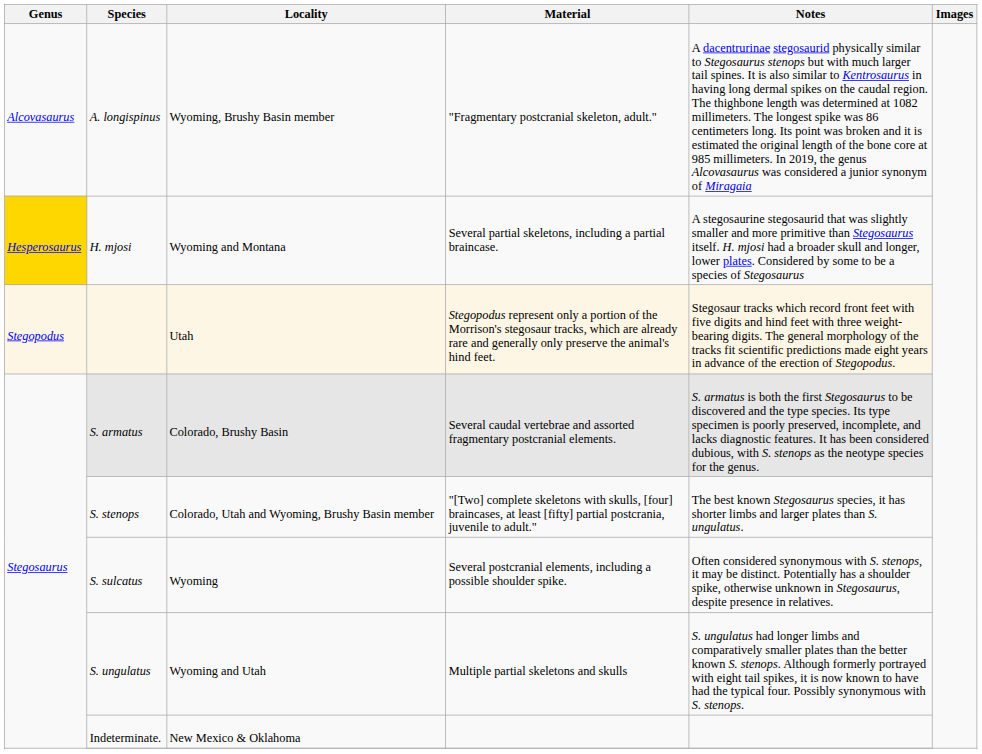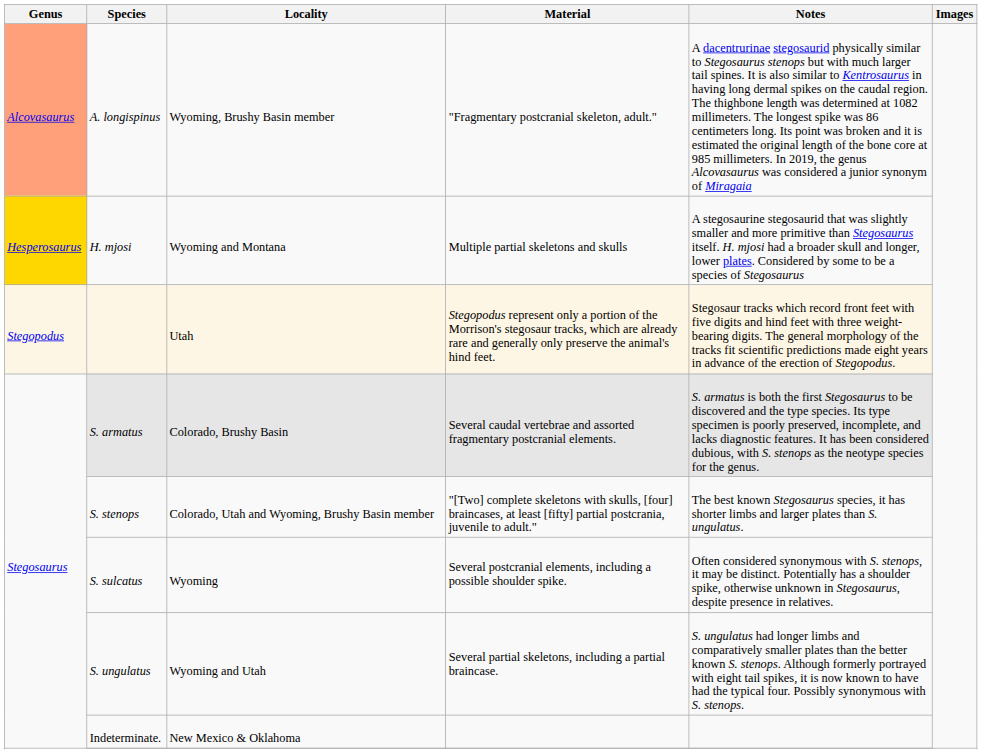(41, 116) no background -> (41, 116) lightsalmon background
(557, 240) Several partial skeletons, including a partial braincase. -> (538, 247) Multiple partial skeletons and skulls
(538, 670) Multiple partial skeletons and skulls -> (557, 663) Several partial skeletons, including a partial braincase.
